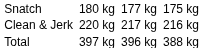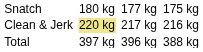(97, 25) no background -> (97, 25) khaki background
